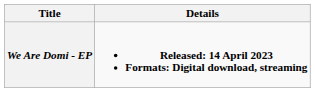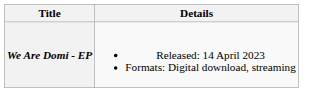(202, 61) bold -> (197, 61) normal
